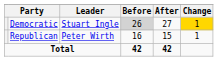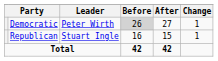(90, 24) Stuart Ingle -> (88, 24) Peter Wirth
(197, 24) gold background -> (197, 24) no background
(88, 37) Peter Wirth -> (90, 37) Stuart Ingle
